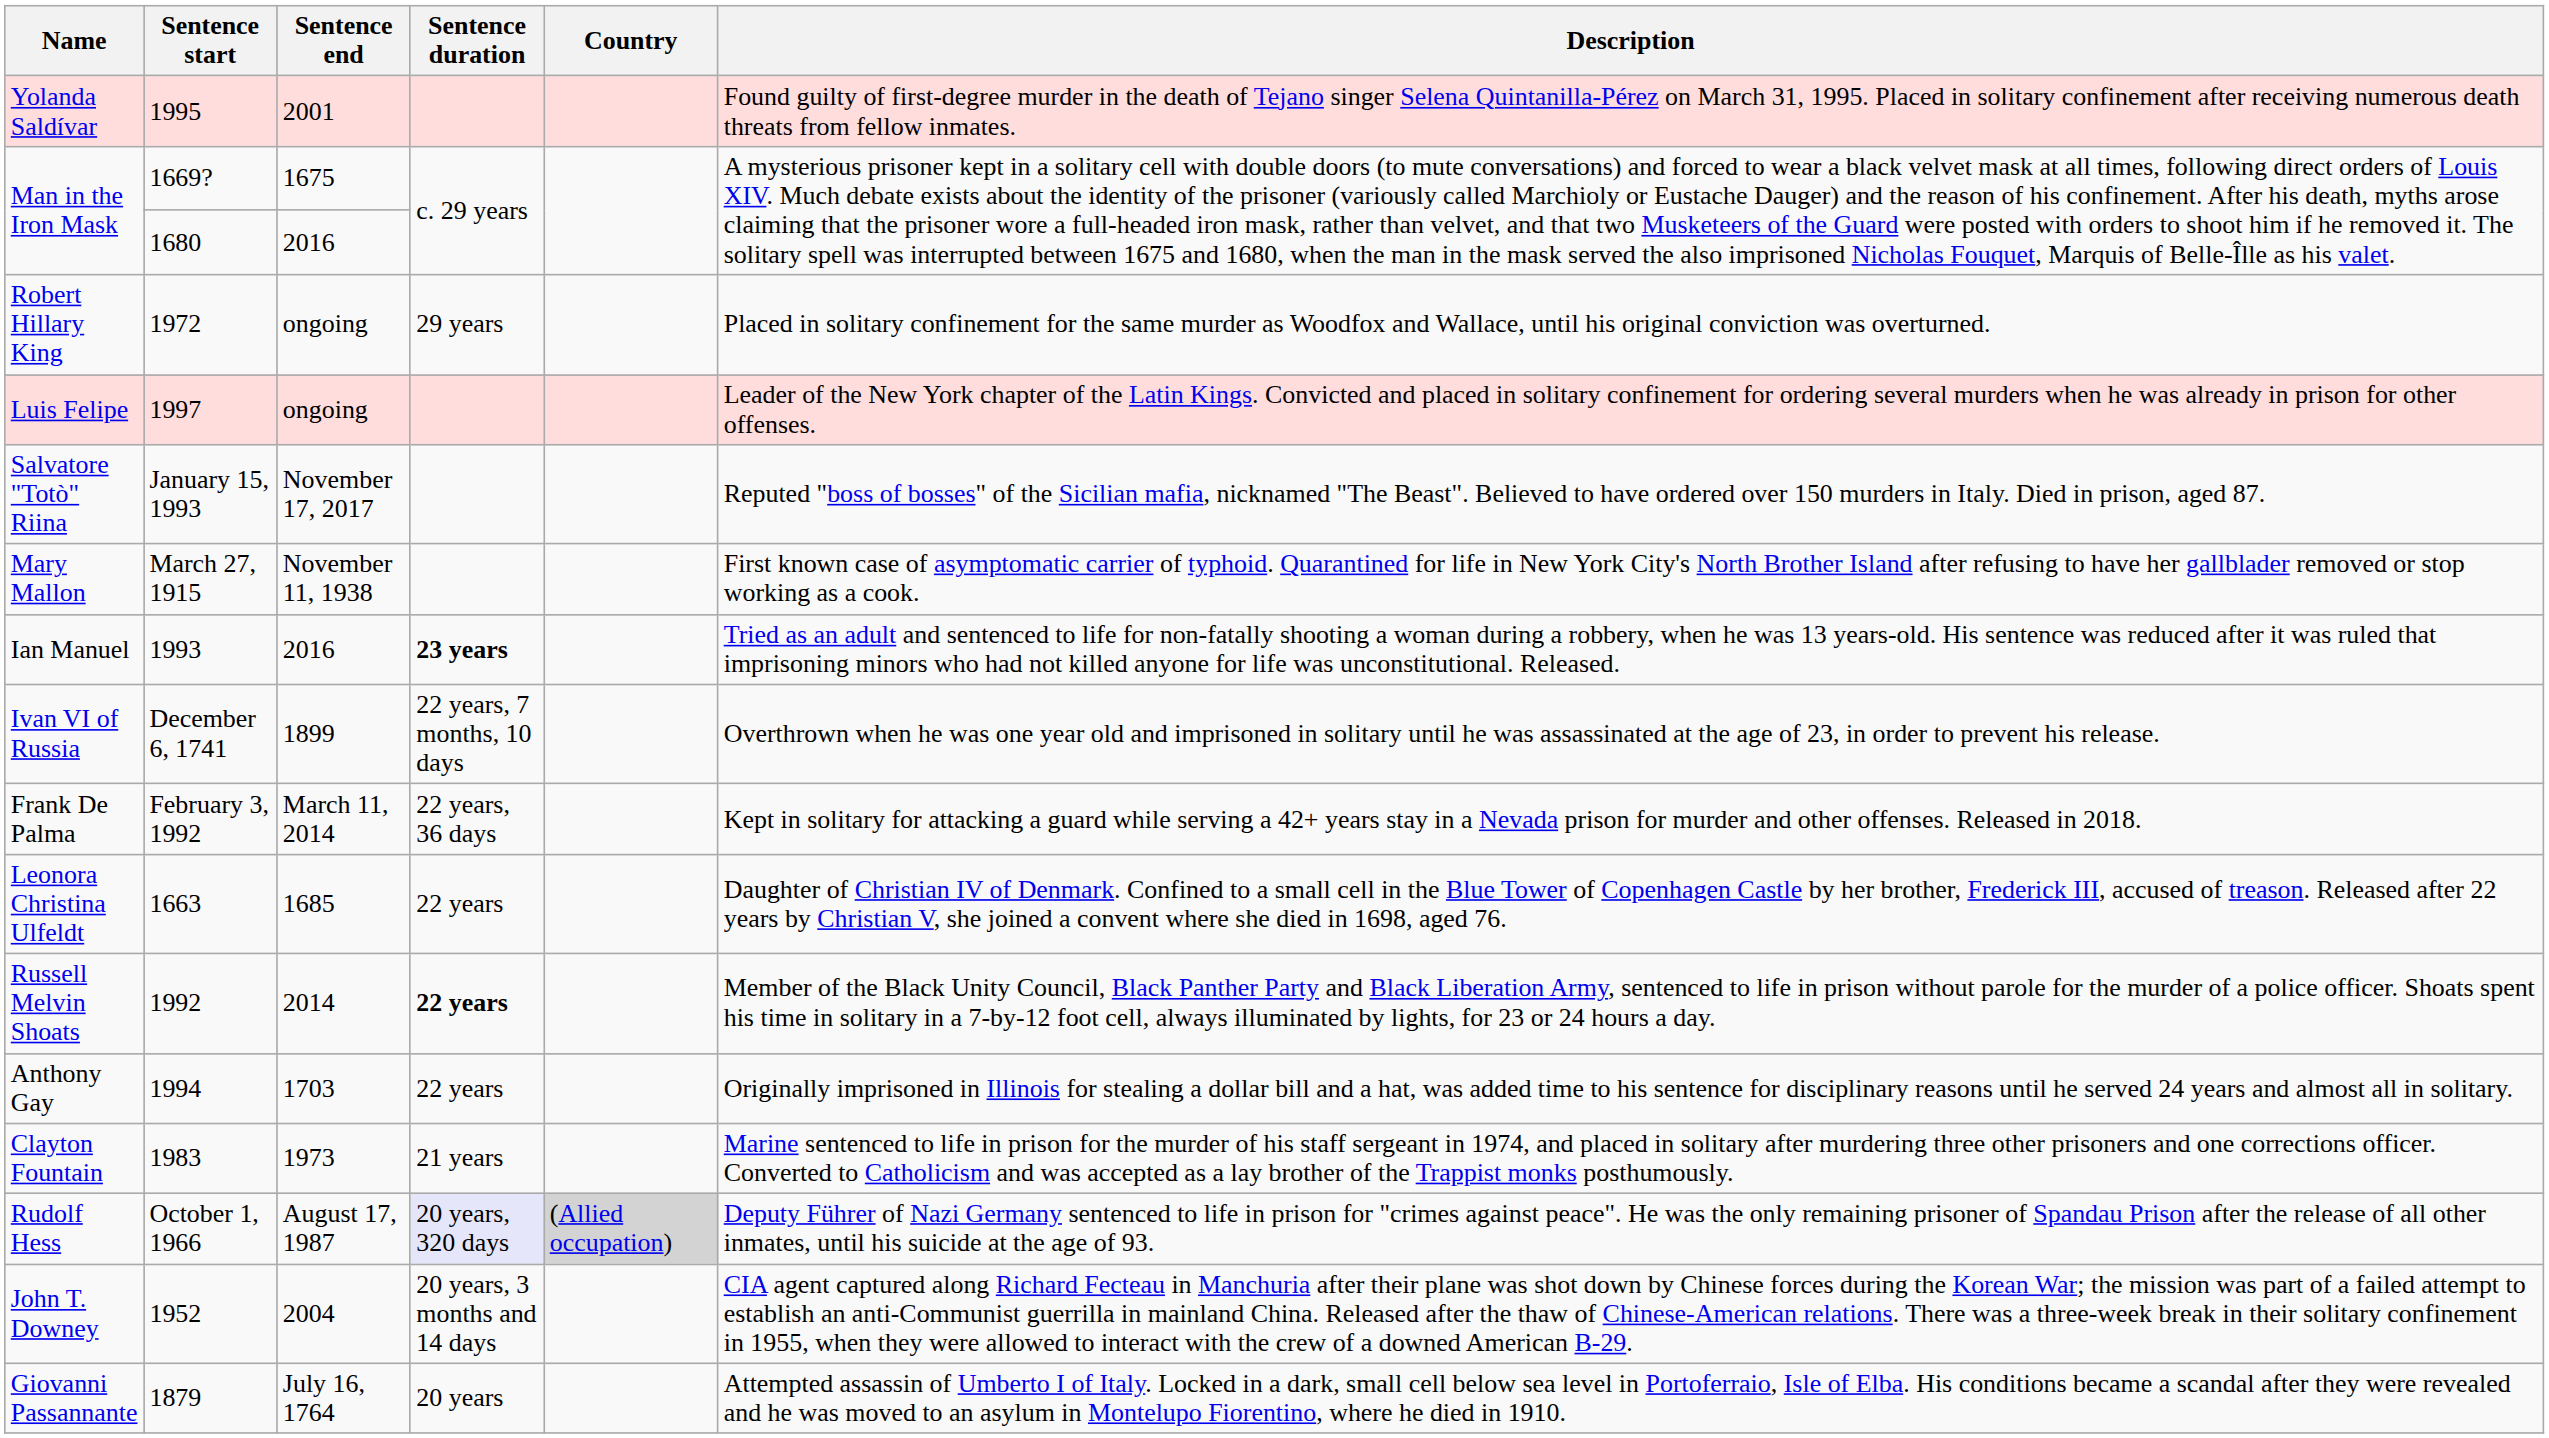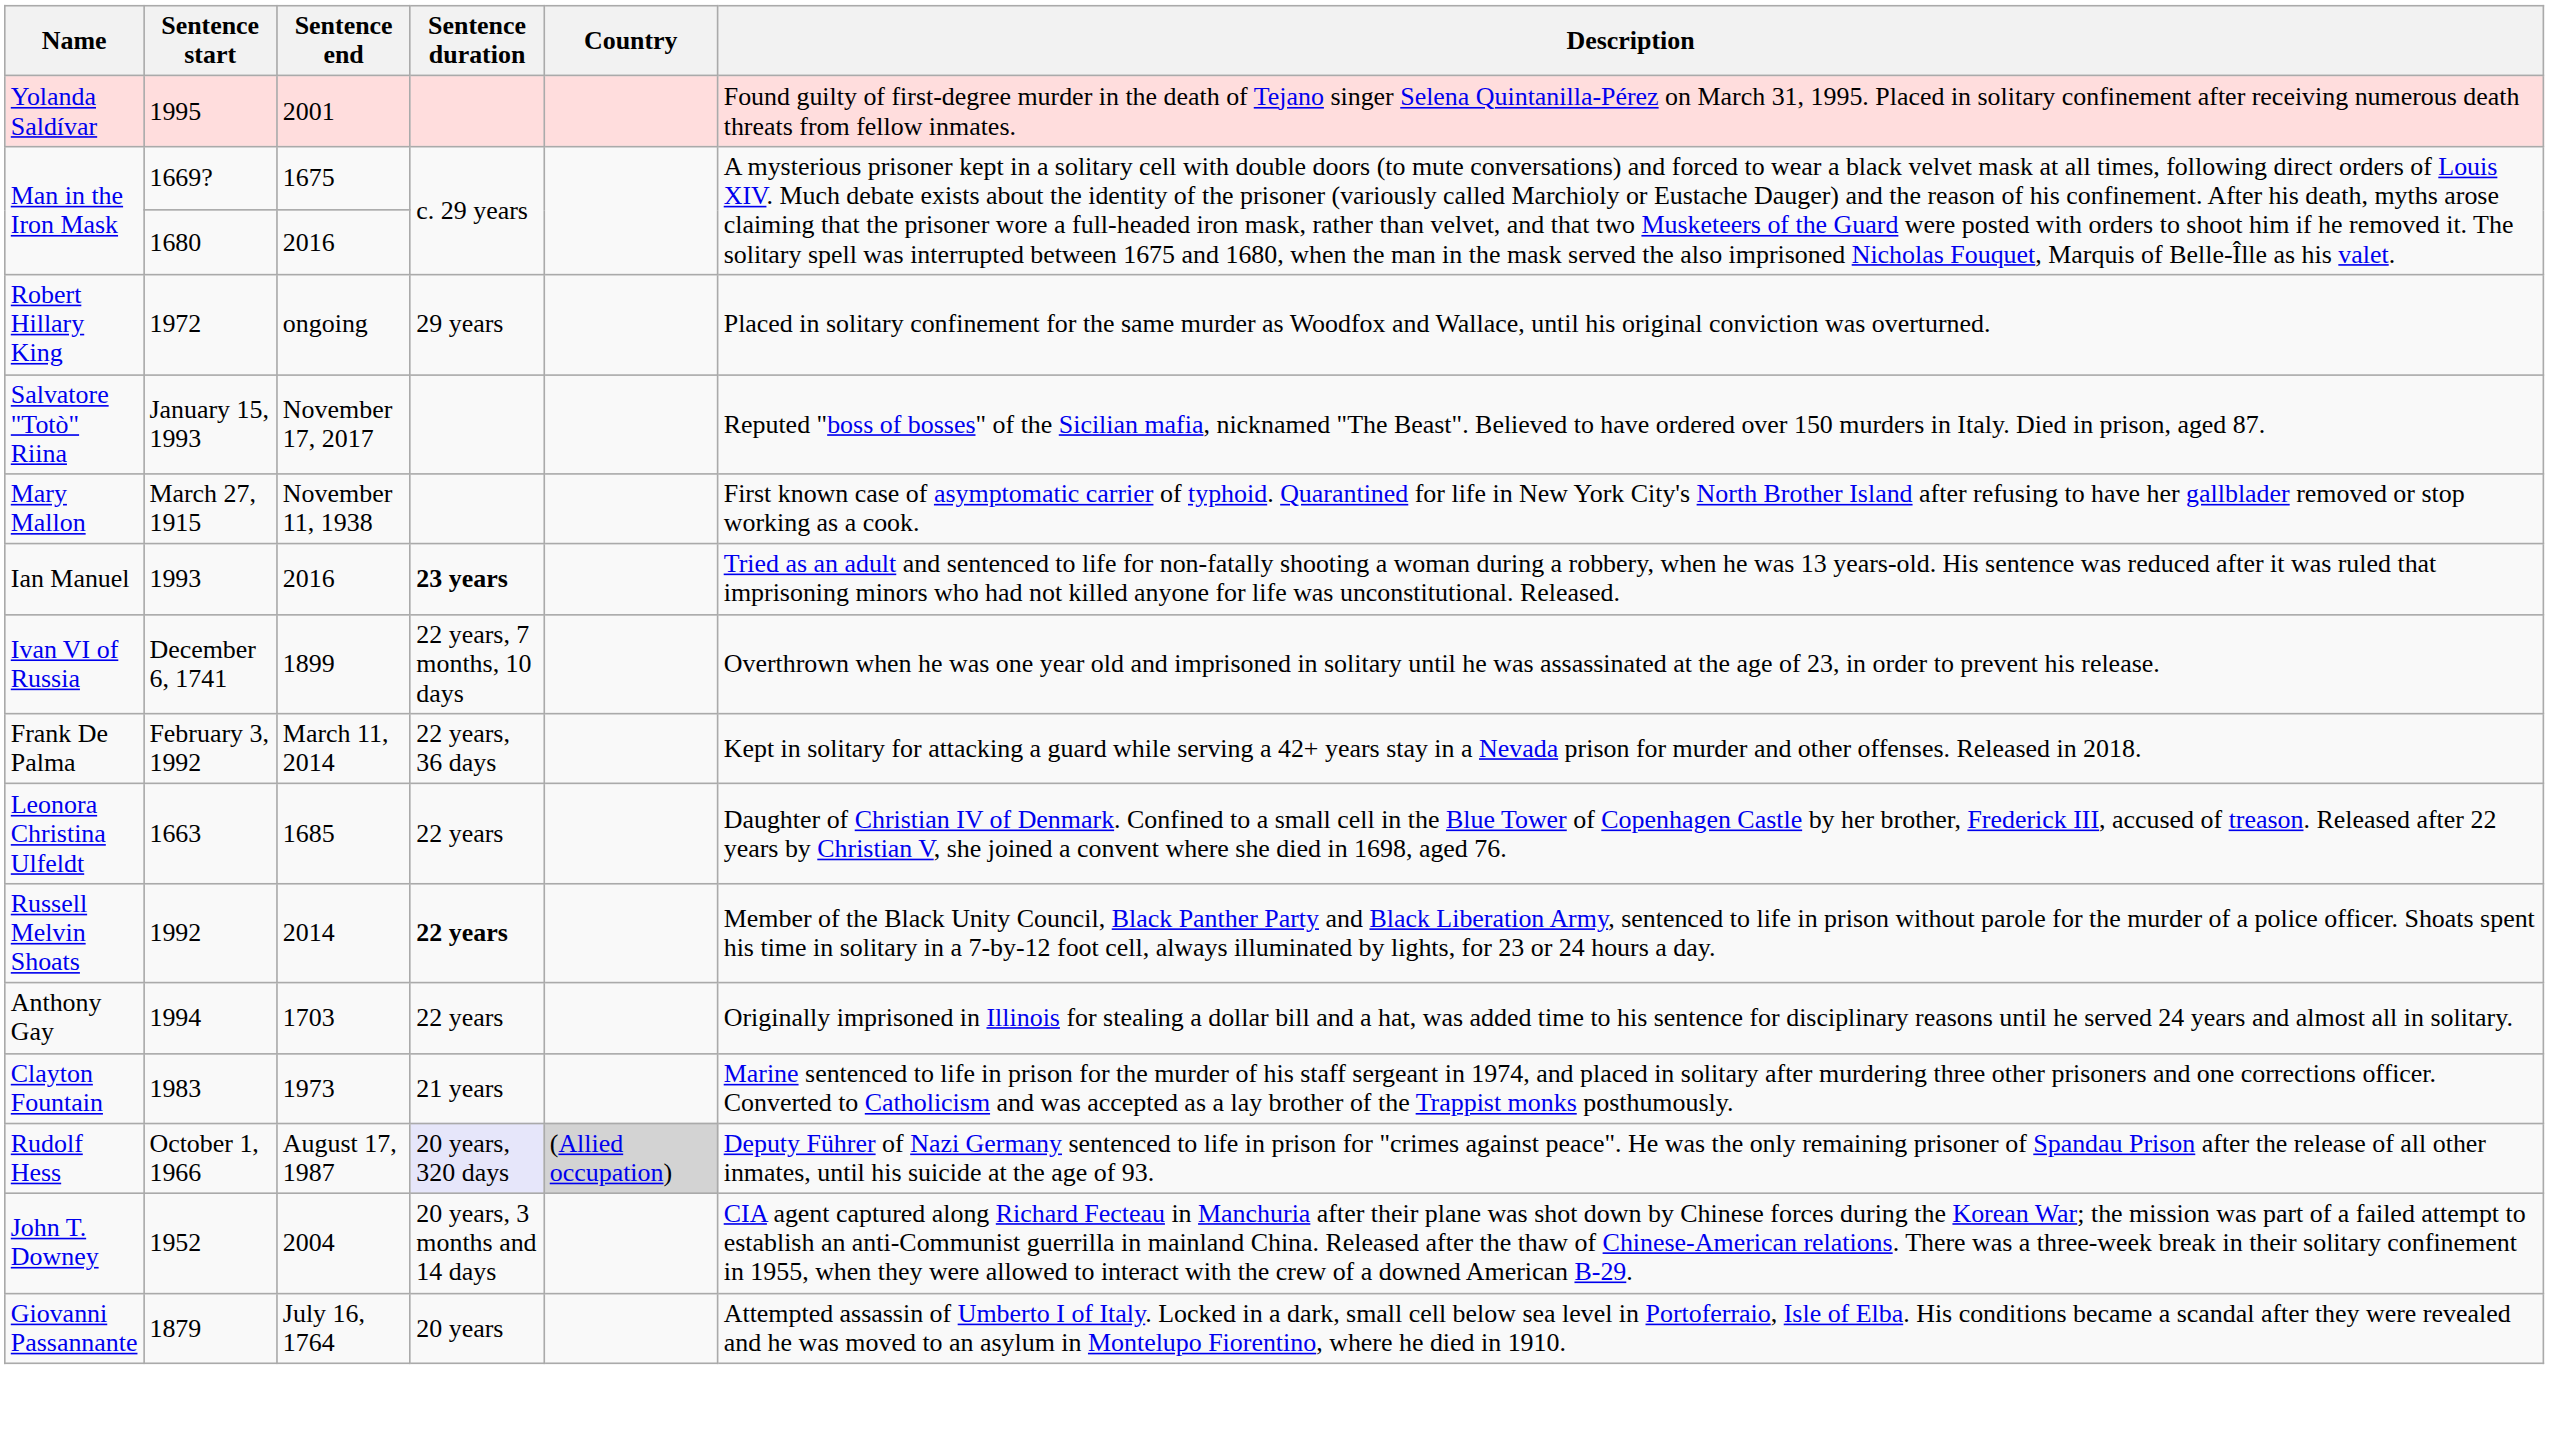- row: (69, 409)
